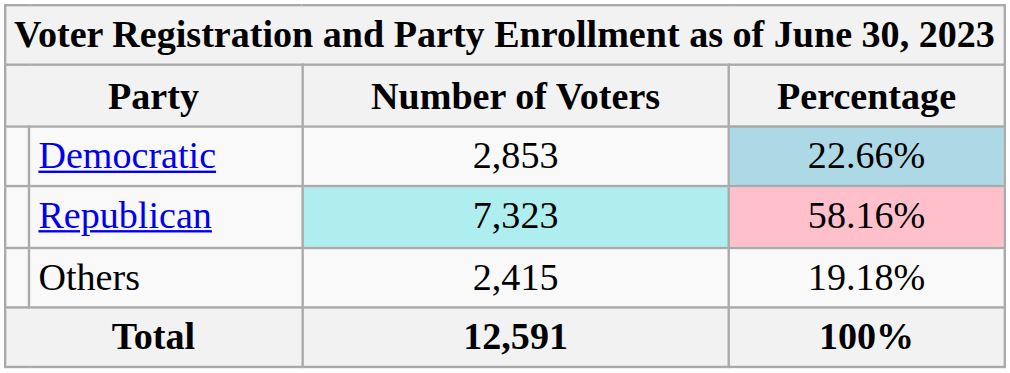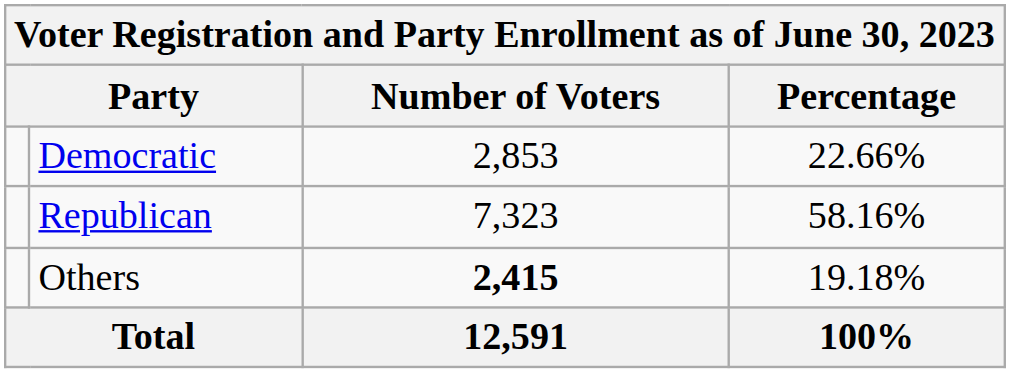(867, 155) lightblue background -> (867, 155) no background
(516, 215) paleturquoise background -> (516, 215) no background
(867, 215) pink background -> (867, 215) no background
(516, 276) normal -> (516, 276) bold
